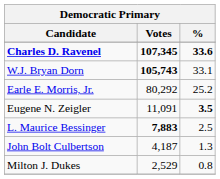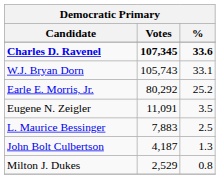(159, 70) bold -> (159, 70) normal
(205, 108) bold -> (205, 108) normal
(165, 127) bold -> (165, 127) normal
